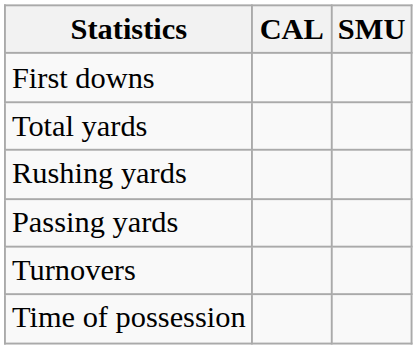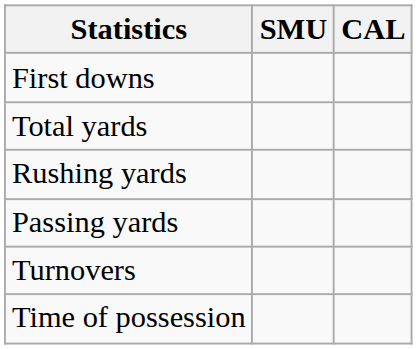columns swapped: (372, 29) <-> (292, 29)
